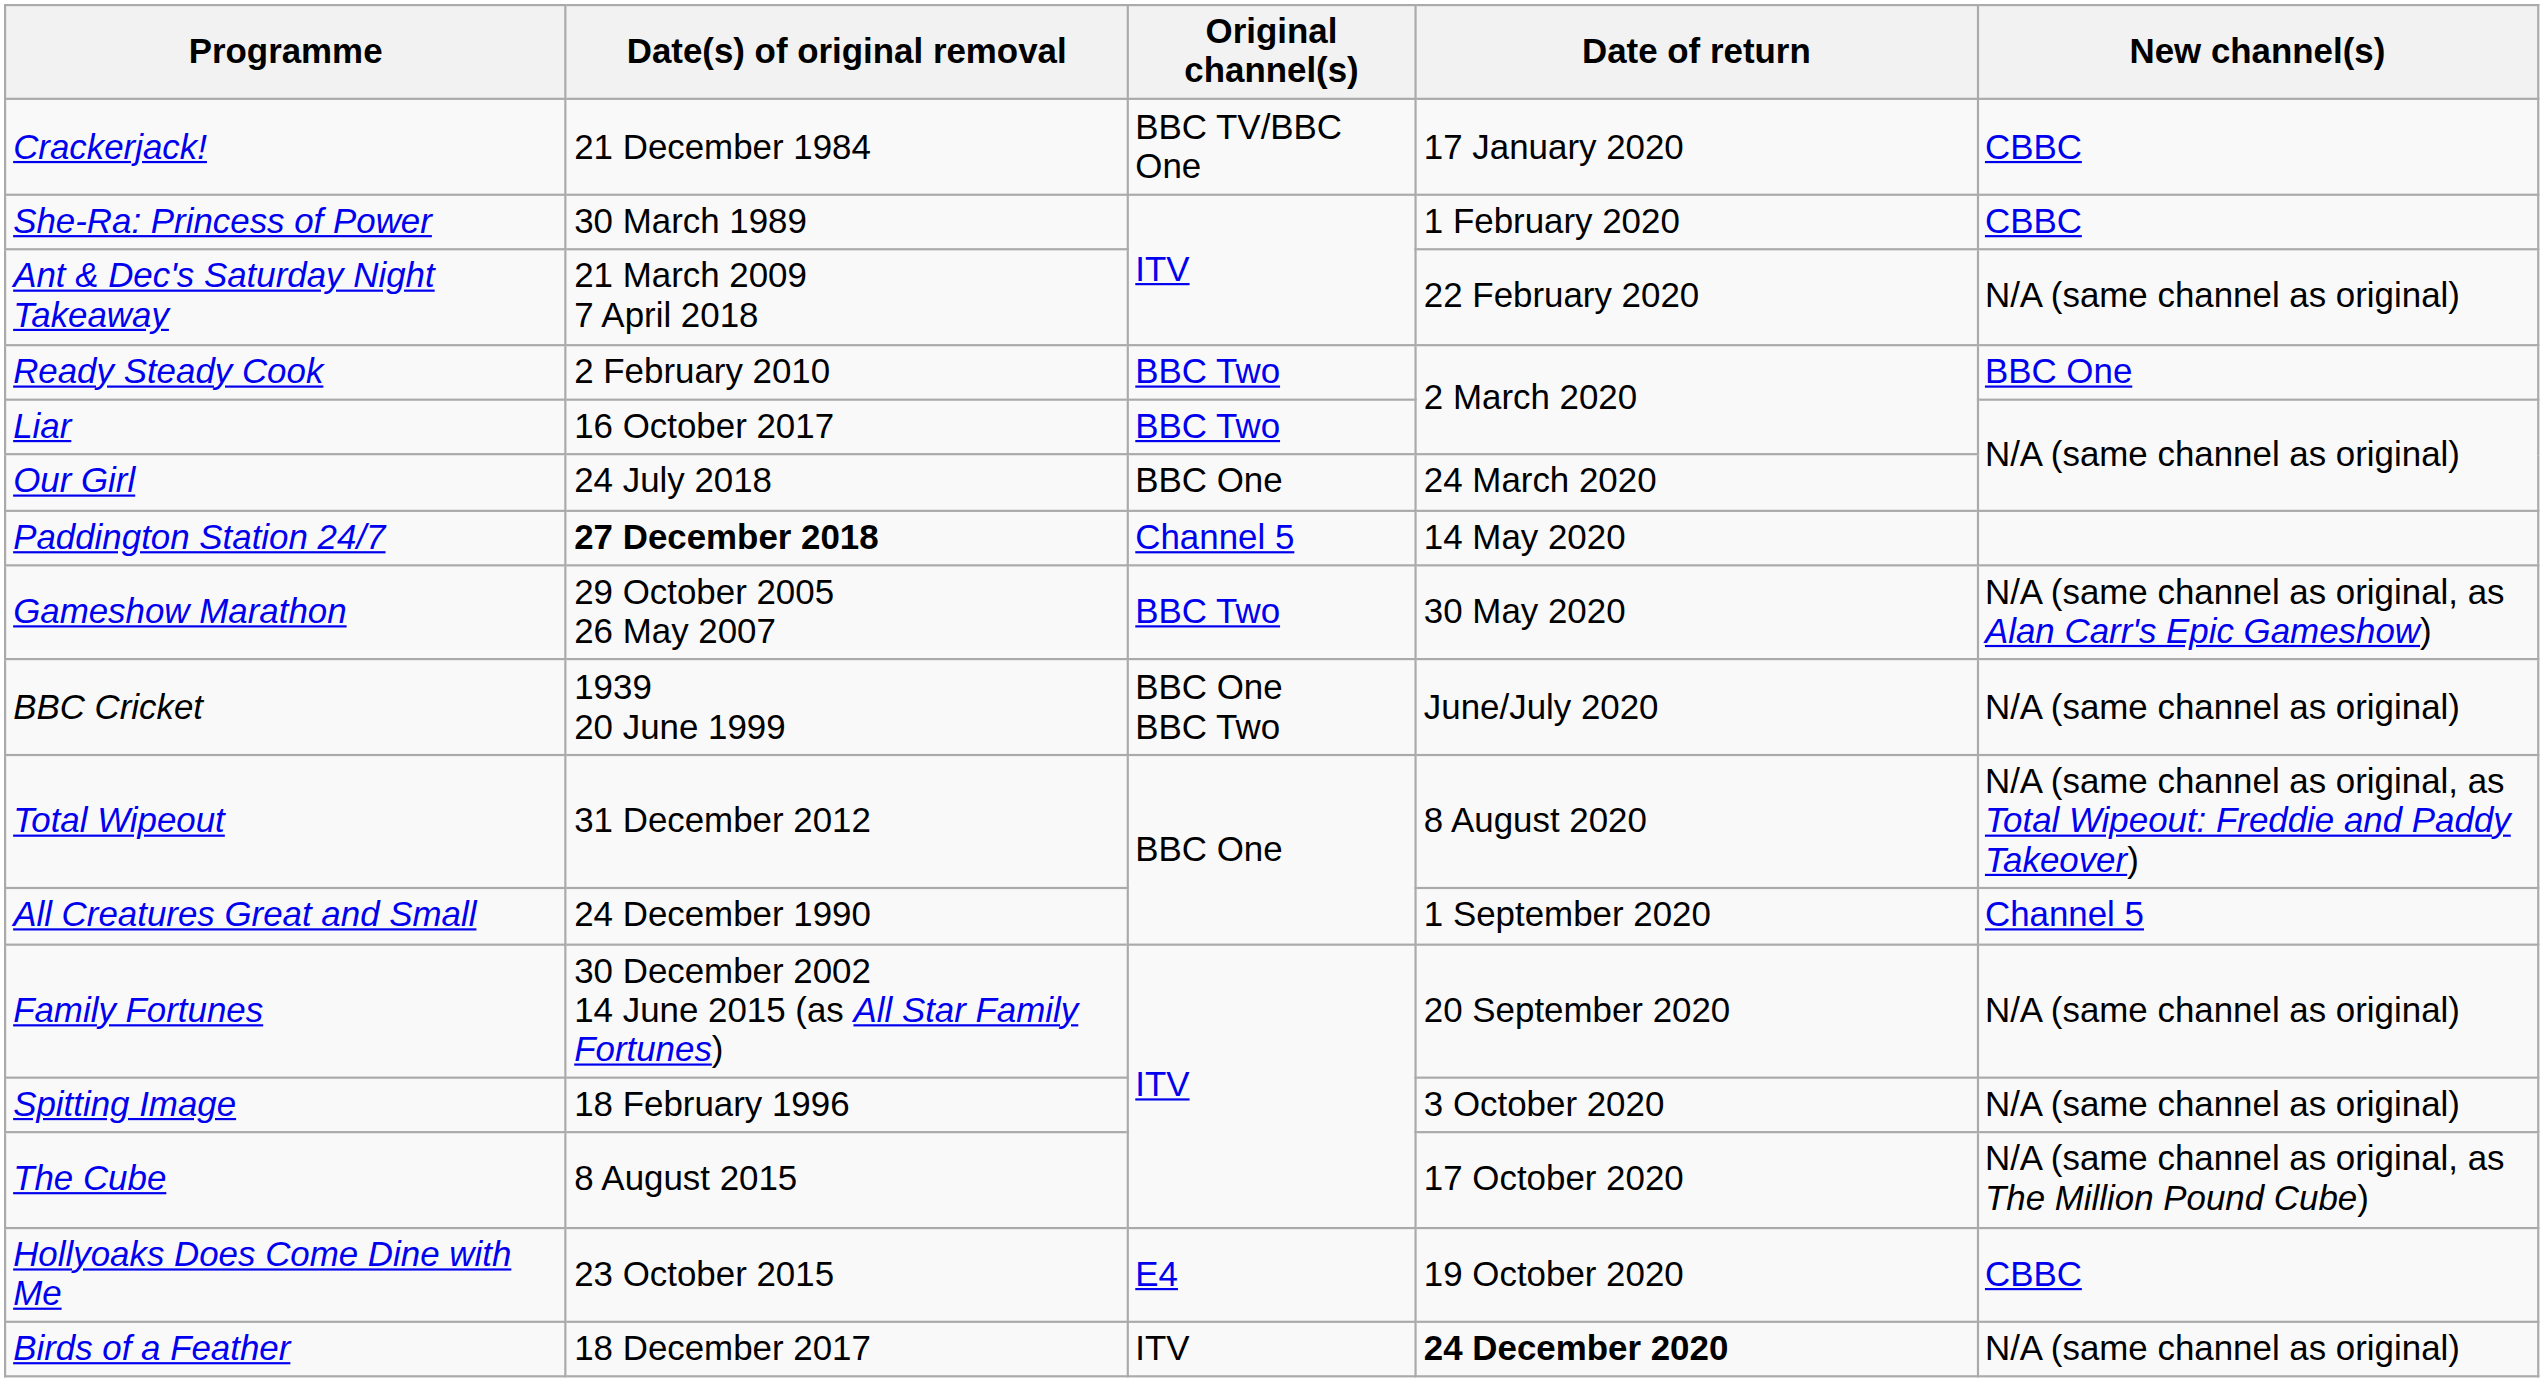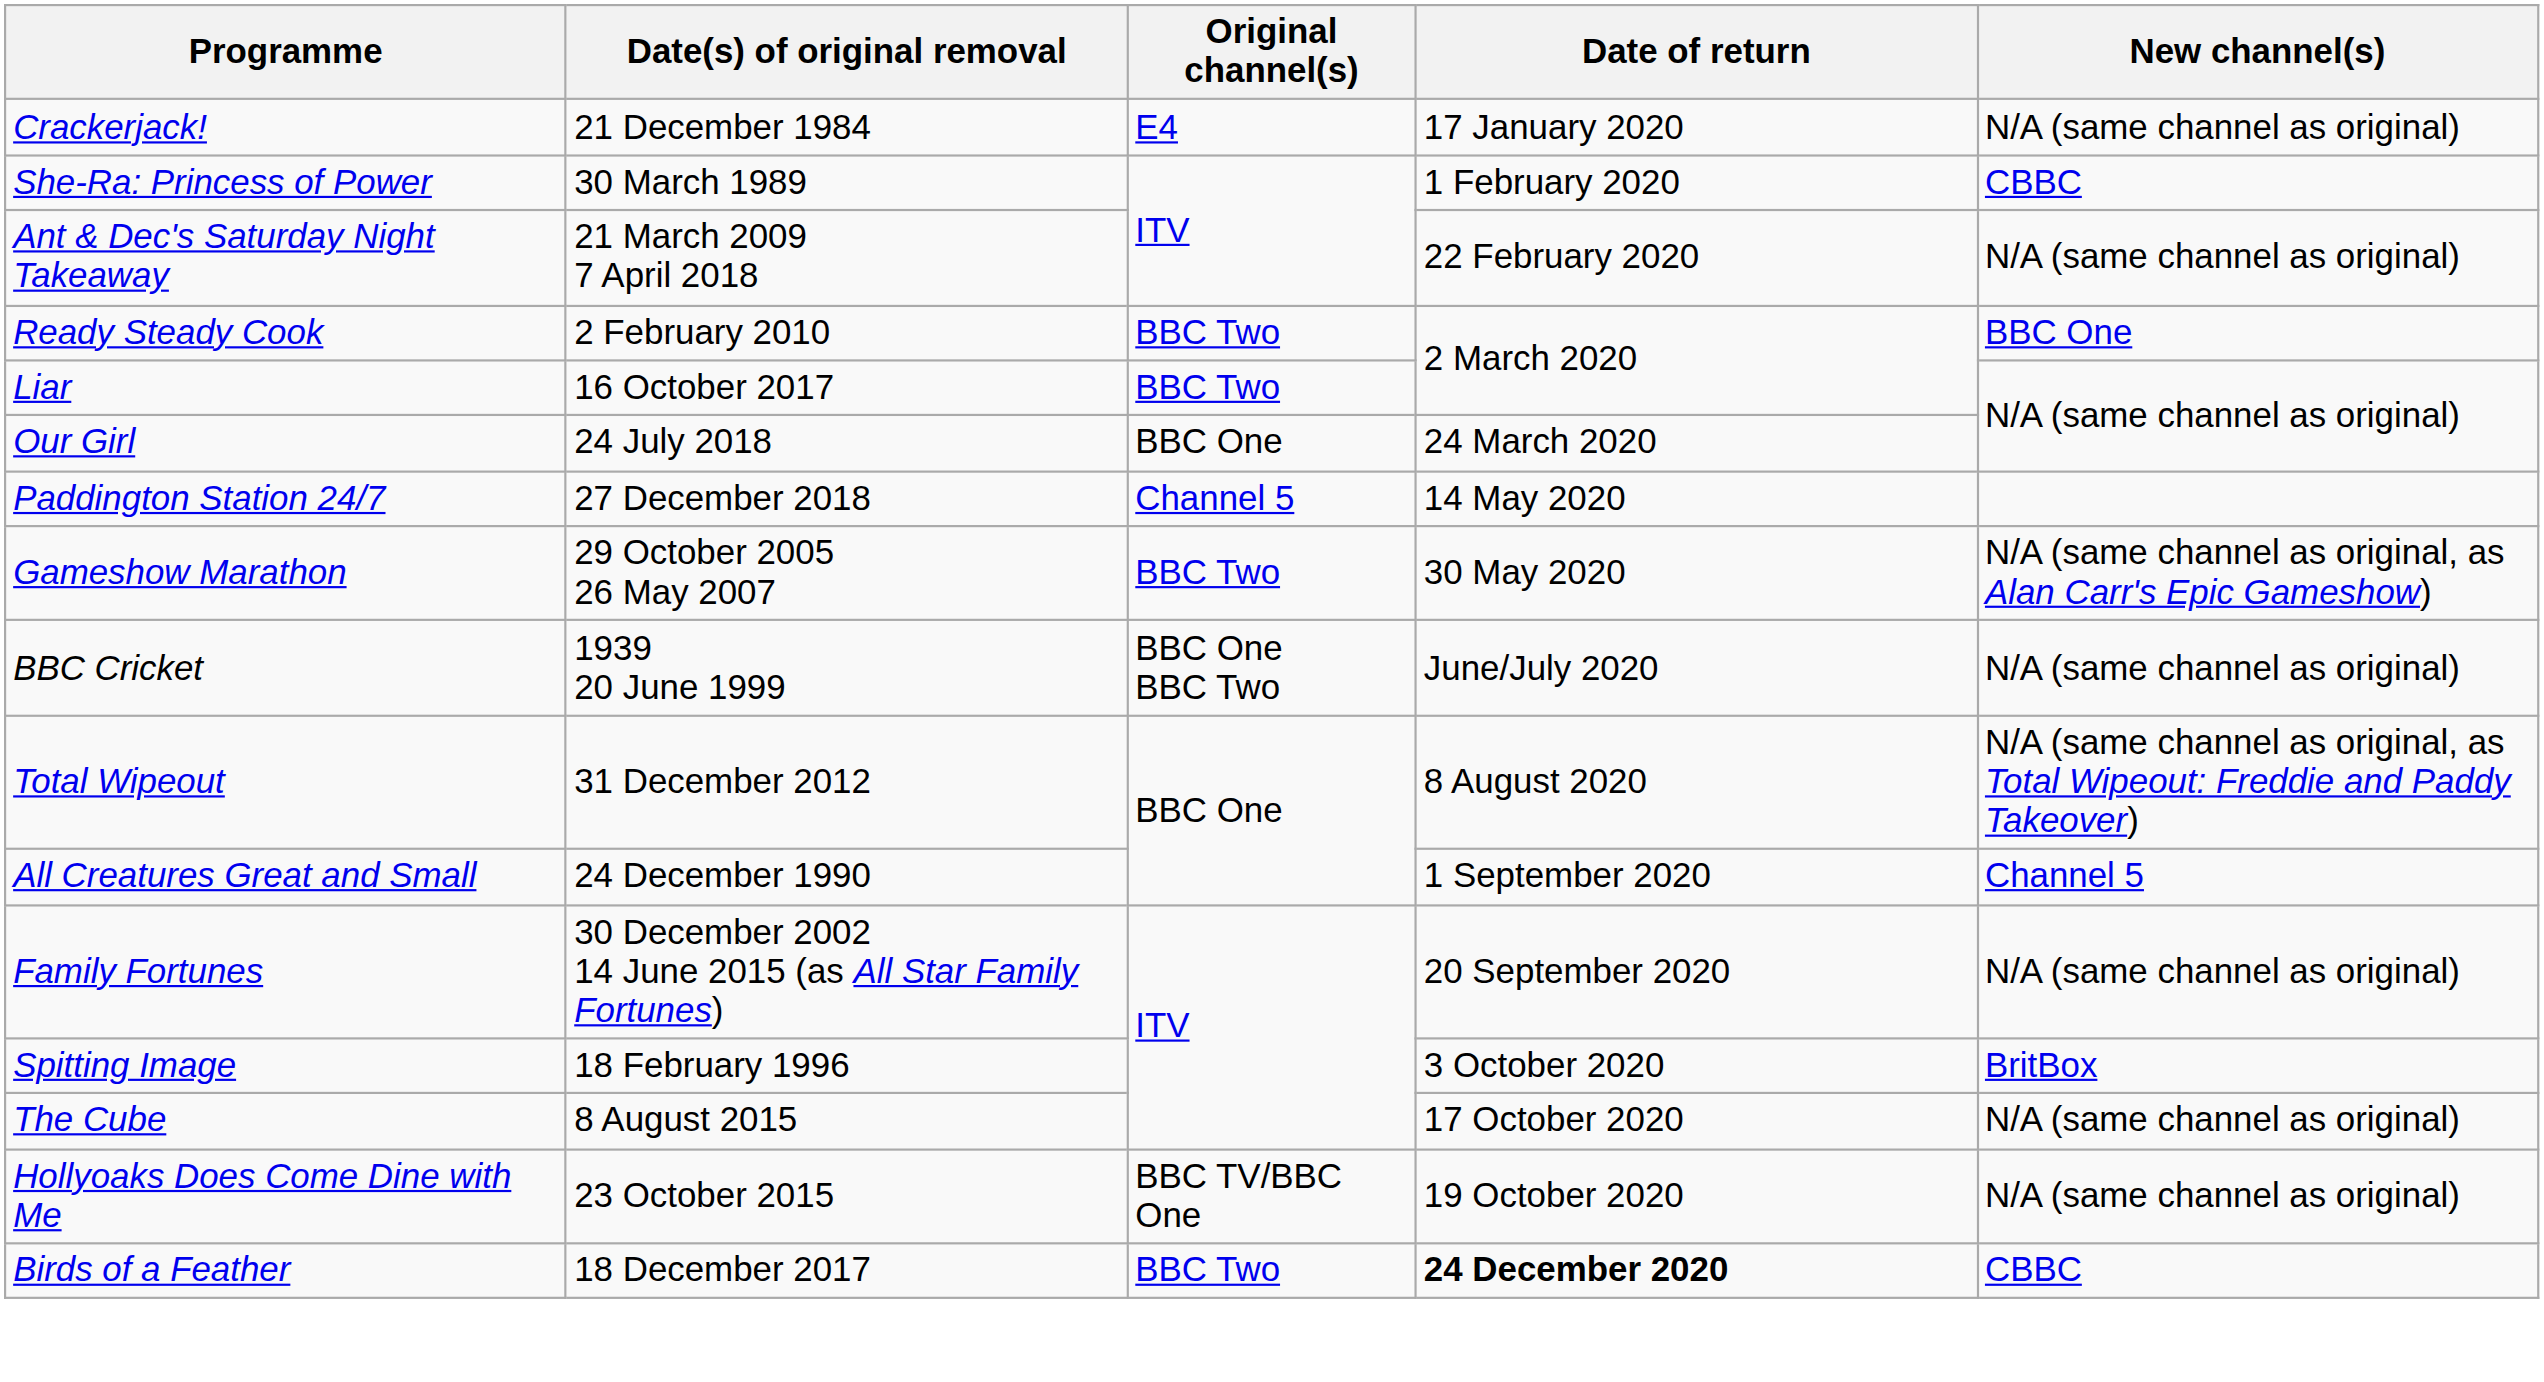(1239, 146) BBC TV/BBC One -> (1157, 126) E4
(2033, 146) CBBC -> (2222, 126) N/A (same channel as original)
(726, 537) bold -> (723, 497) normal
(2222, 1104) N/A (same channel as original) -> (2041, 1065) BritBox
(2245, 1179) N/A (same channel as original, as The Million Pound Cube) -> (2222, 1120) N/A (same channel as original)
(1157, 1273) E4 -> (1239, 1195) BBC TV/BBC One
(2033, 1273) CBBC -> (2222, 1195) N/A (same channel as original)
(1162, 1348) ITV -> (1208, 1270) BBC Two
(2222, 1348) N/A (same channel as original) -> (2033, 1270) CBBC
